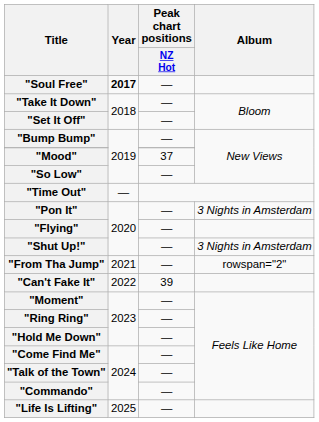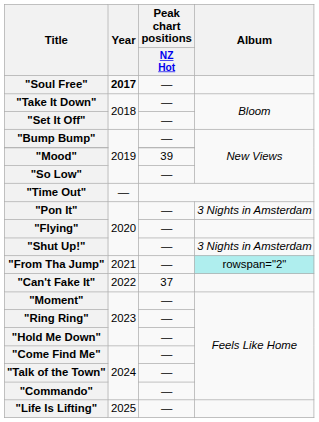(167, 156) 37 -> (167, 156) 39
(254, 264) no background -> (254, 264) paleturquoise background
(167, 282) 39 -> (167, 282) 37
